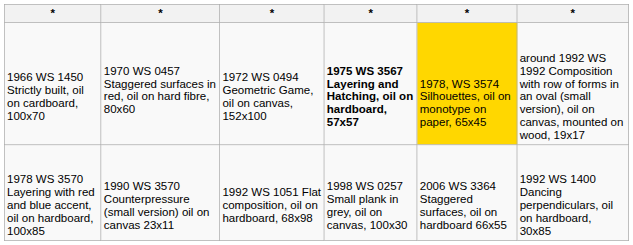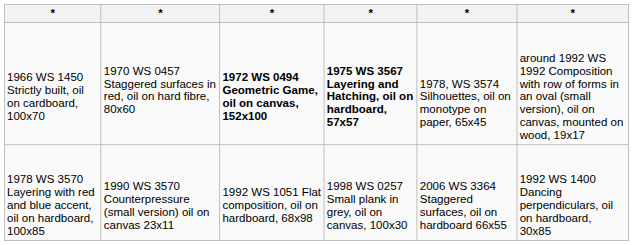(272, 97) normal -> (272, 97) bold
(467, 103) gold background -> (467, 103) no background
